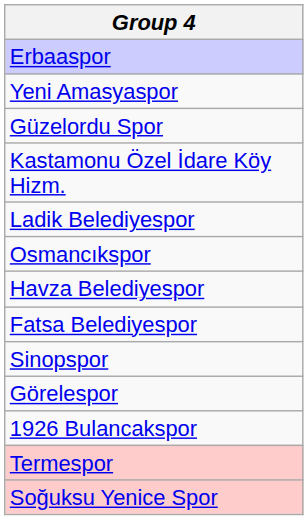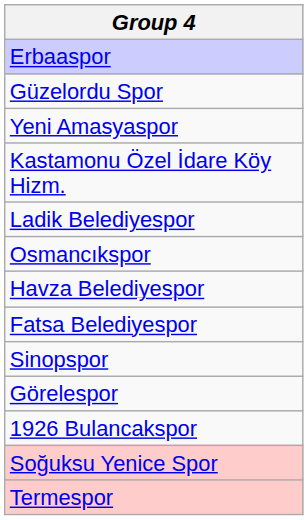(94, 92) Yeni Amasyaspor -> (86, 92) Güzelordu Spor
(86, 126) Güzelordu Spor -> (94, 126) Yeni Amasyaspor
(61, 463) Termespor -> (114, 463) Soğuksu Yenice Spor
(114, 497) Soğuksu Yenice Spor -> (61, 497) Termespor
